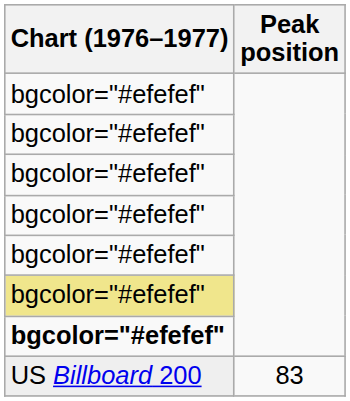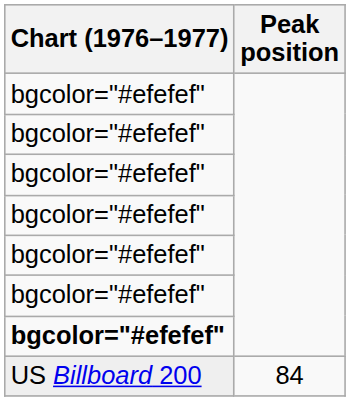(108, 295) khaki background -> (108, 295) no background
(290, 376) 83 -> (290, 376) 84
